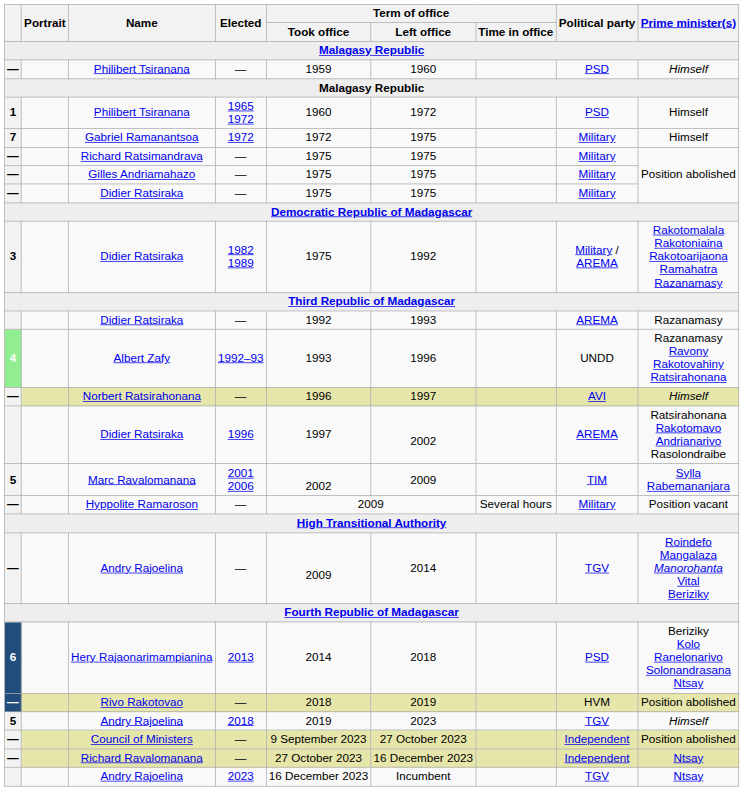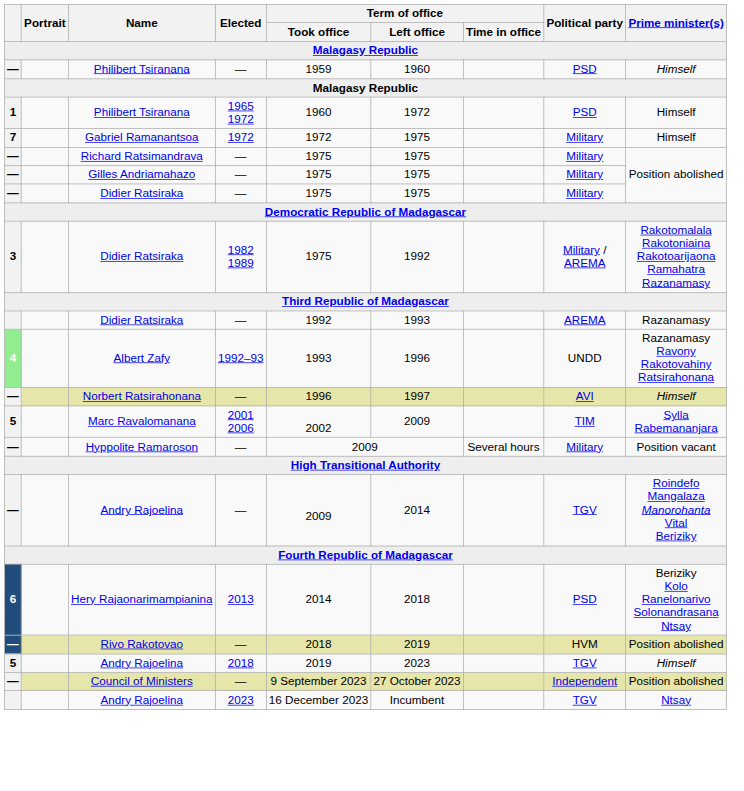- row: (142, 434)
- row: (142, 758)
